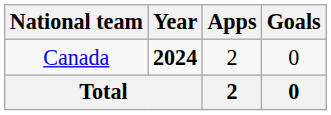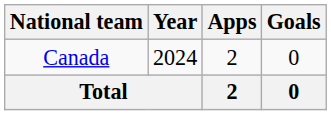(175, 57) bold -> (175, 57) normal
